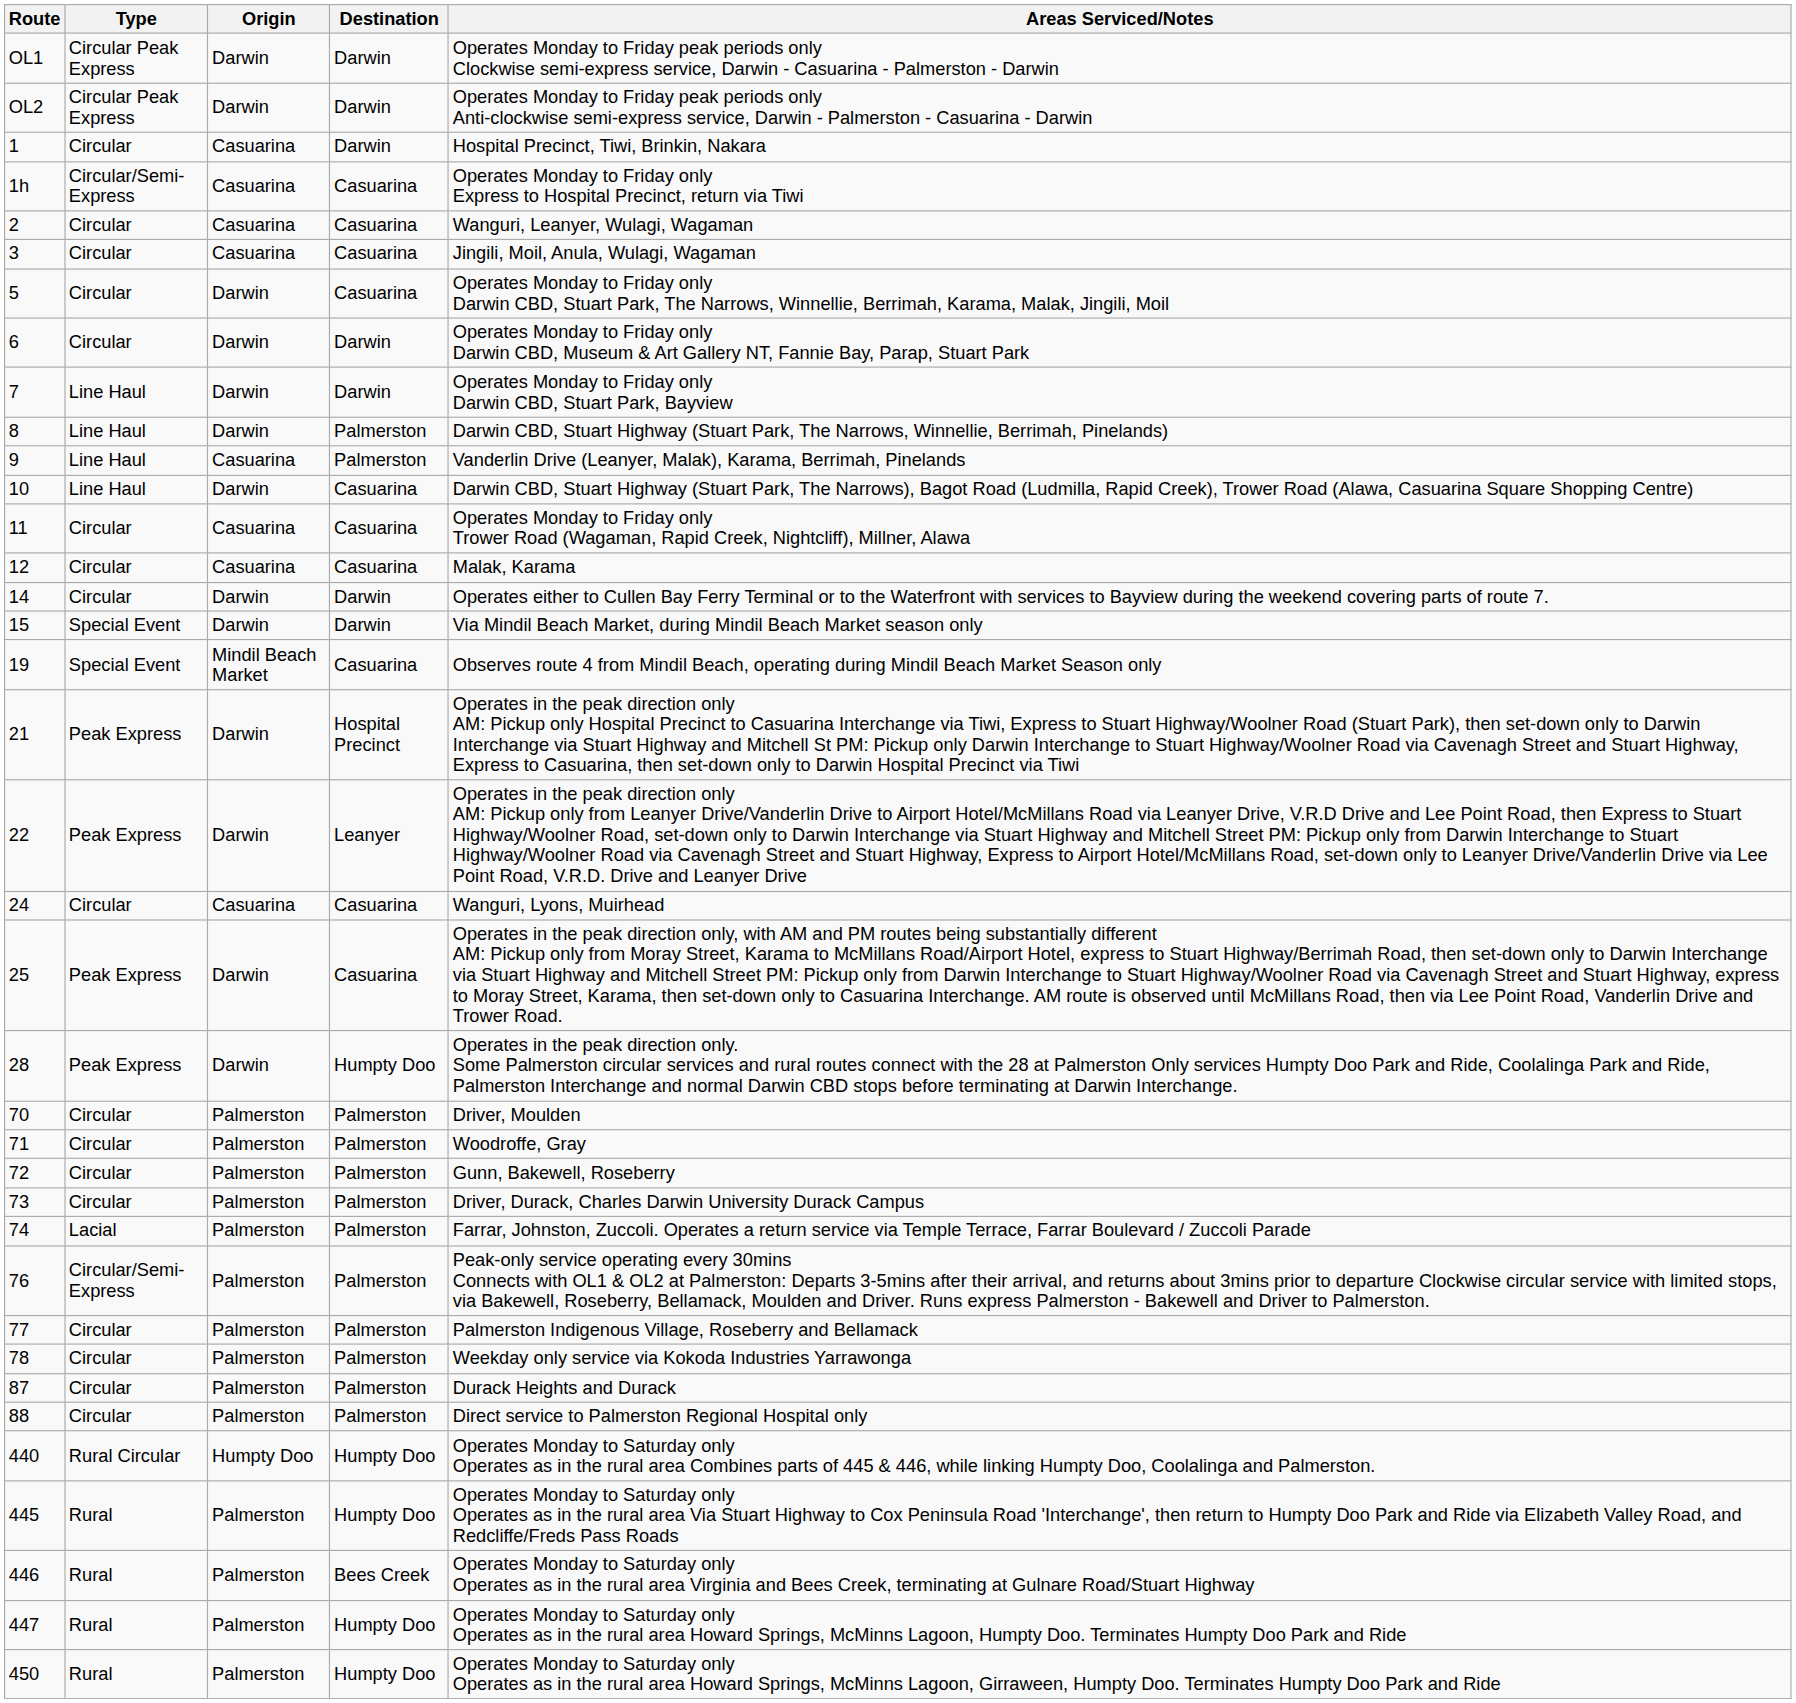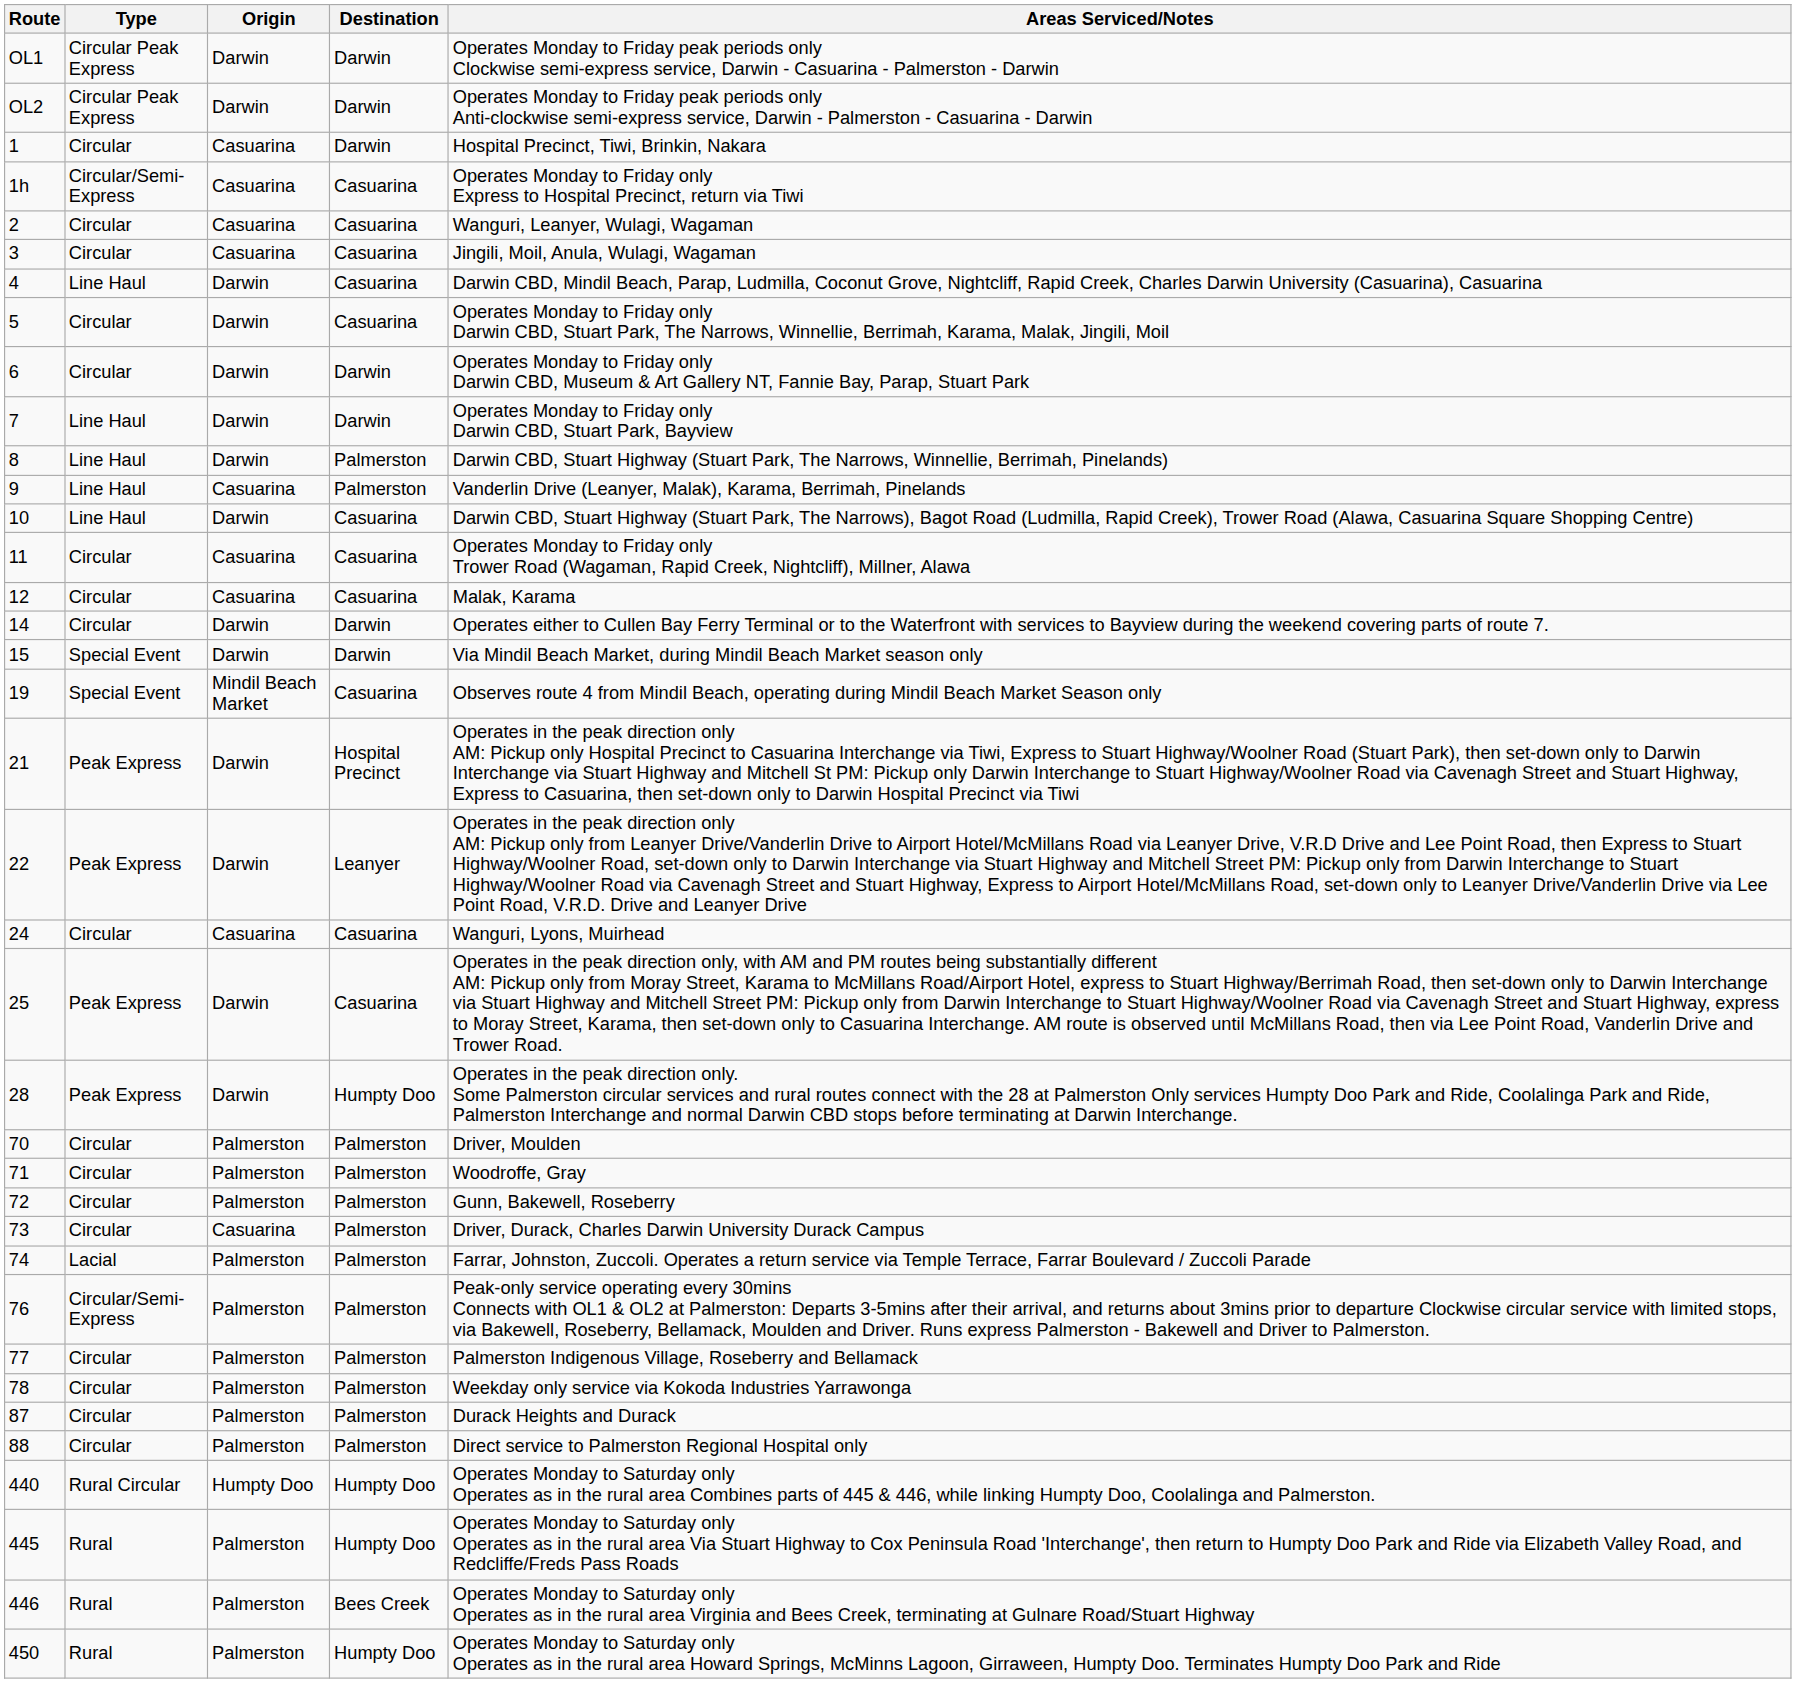+ row: (14, 283)
(258, 1201) Palmerston -> (254, 1230) Casuarina
- row: (24, 1624)
